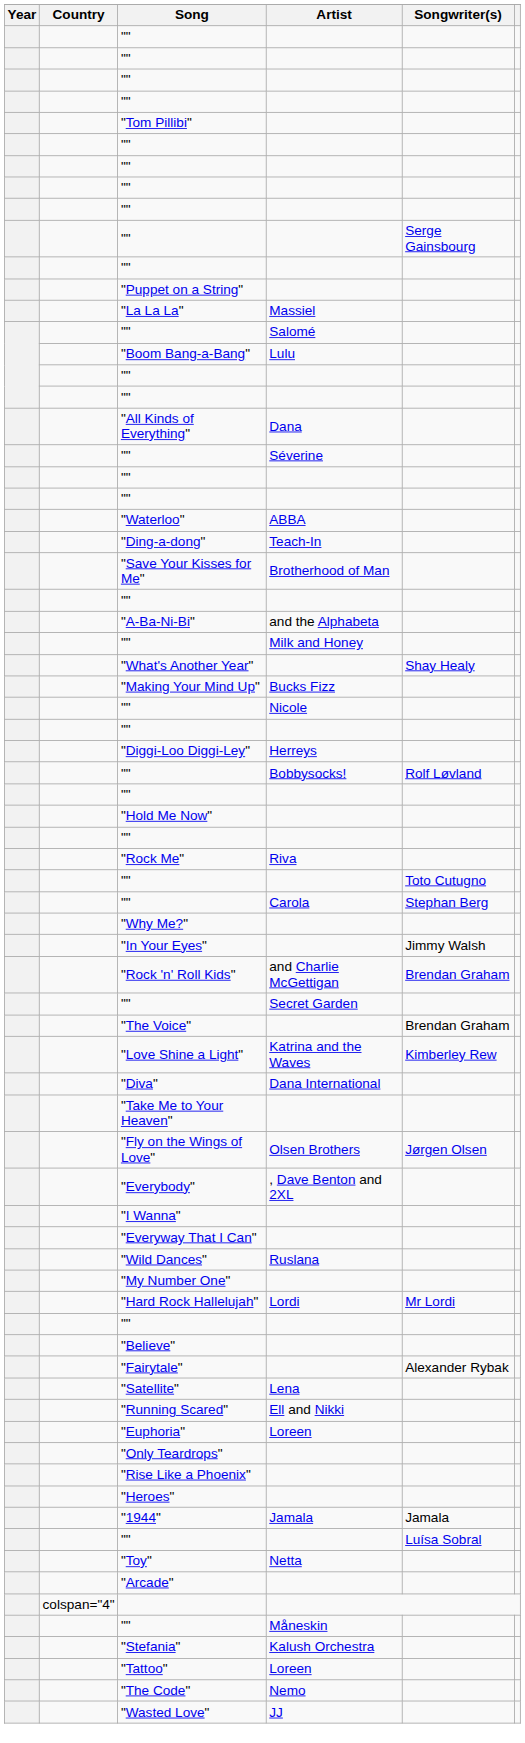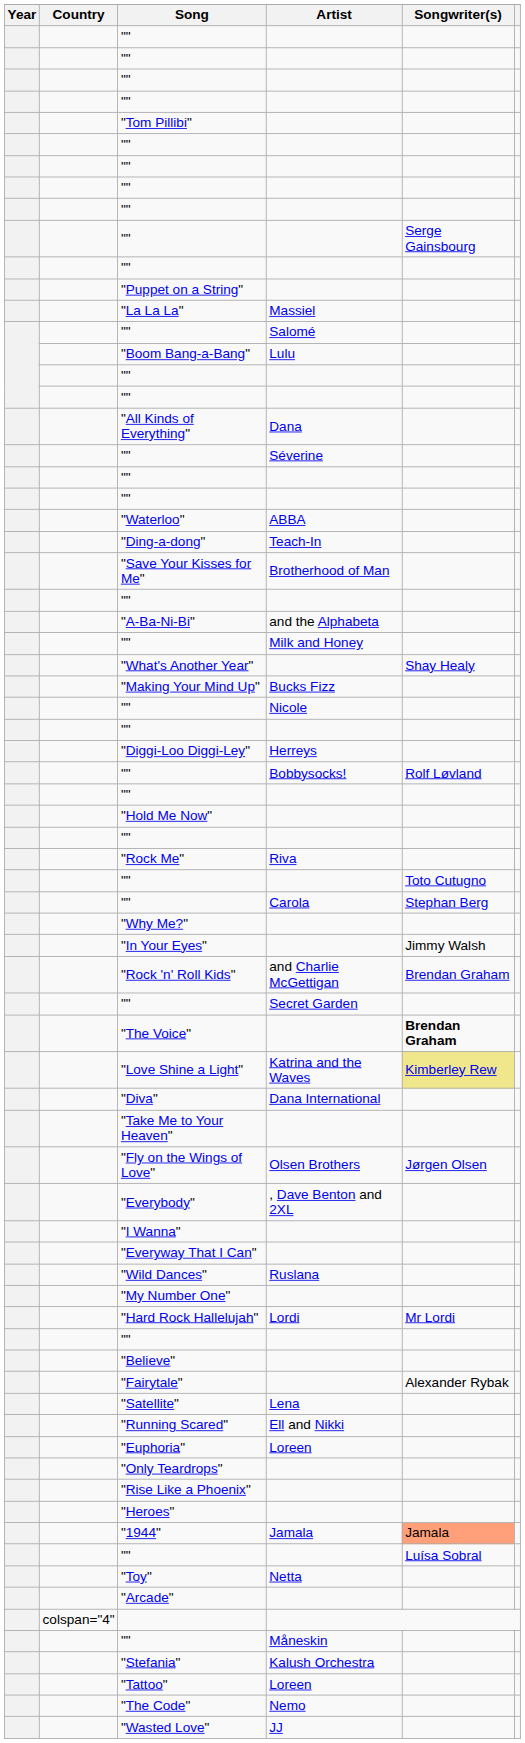(457, 1025) normal -> (433, 1033) bold
(451, 1054) no background -> (451, 1070) khaki background
(427, 1518) no background -> (427, 1533) lightsalmon background
